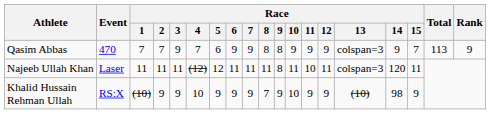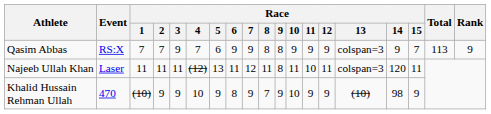(107, 50) 470 -> (111, 50) RS:X
(218, 68) 12 -> (218, 68) 13
(250, 68) 11 -> (251, 68) 12
(111, 93) RS:X -> (107, 93) 470
(234, 93) 9 -> (234, 93) 8
